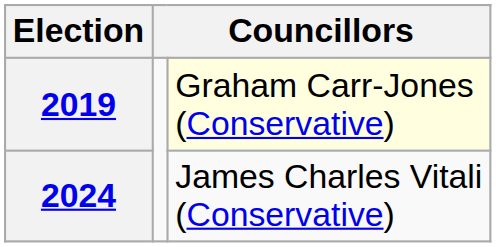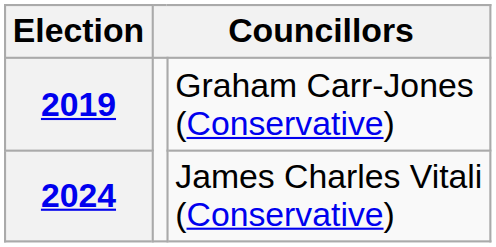(324, 103) lightyellow background -> (324, 103) no background
